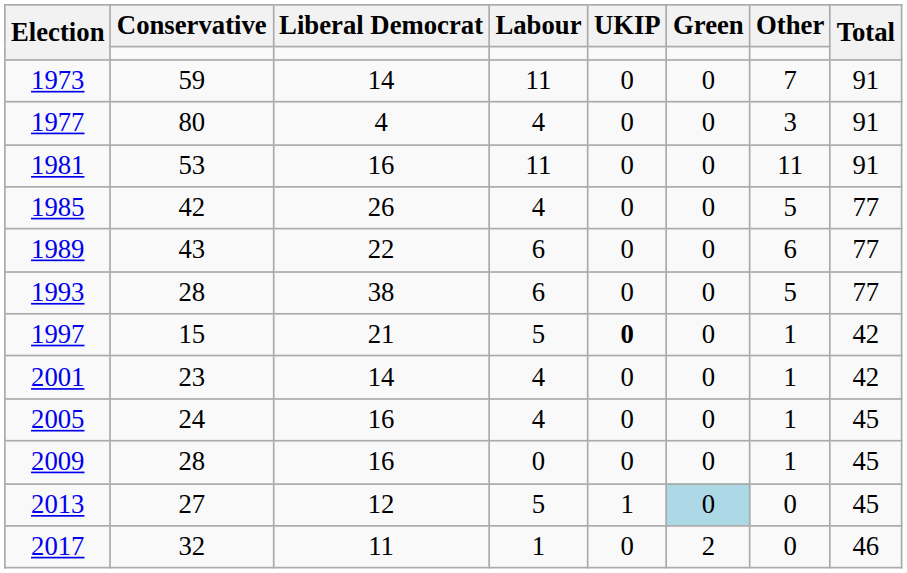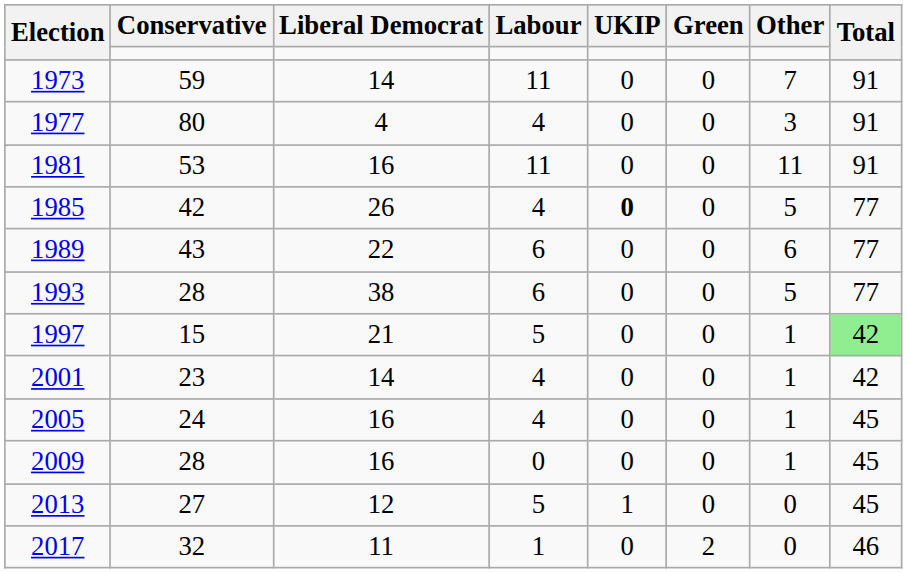(627, 207) normal -> (627, 207) bold
(627, 334) bold -> (627, 334) normal
(866, 334) no background -> (866, 334) lightgreen background
(708, 504) lightblue background -> (708, 504) no background
